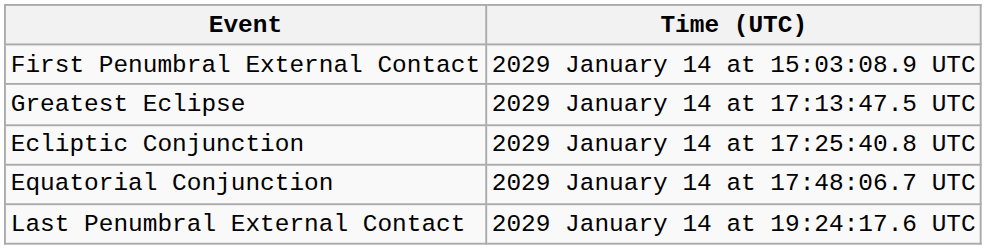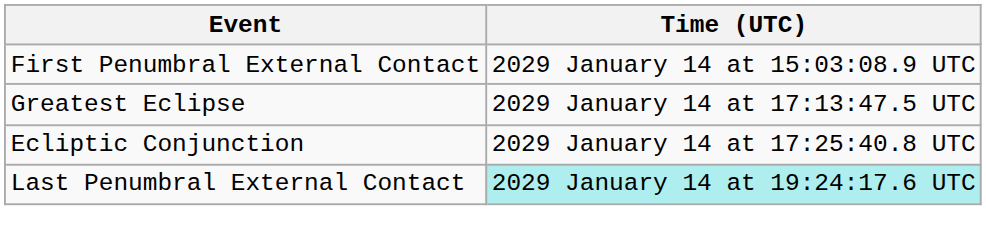- row: (172, 184)
(734, 224) no background -> (734, 184) paleturquoise background
